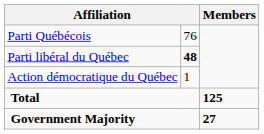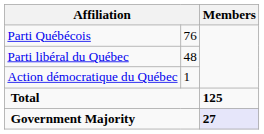(190, 56) bold -> (190, 56) normal
(209, 118) no background -> (209, 118) lavender background
